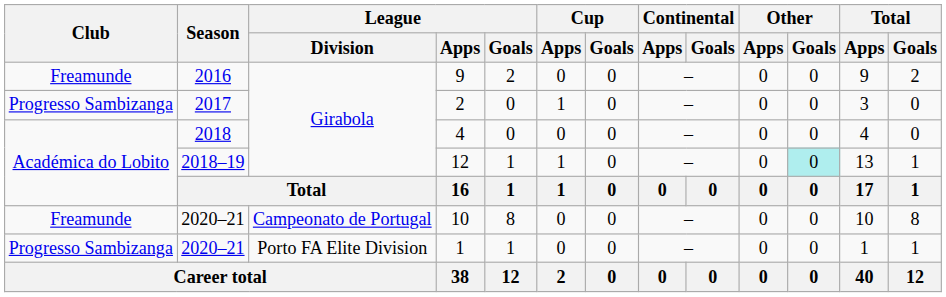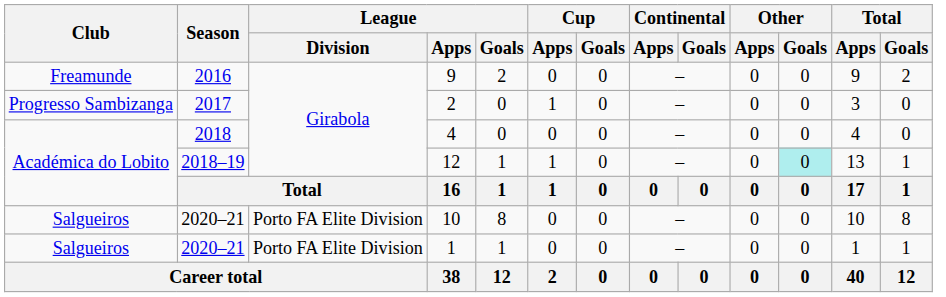(91, 219) Freamunde -> (91, 219) Salgueiros
(342, 219) Campeonato de Portugal -> (338, 219) Porto FA Elite Division
(91, 248) Progresso Sambizanga -> (91, 248) Salgueiros
